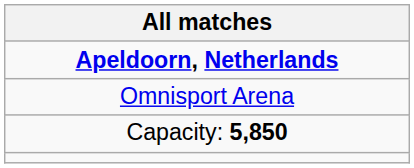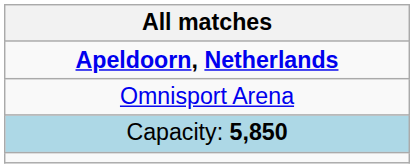(207, 133) no background -> (207, 133) lightblue background
